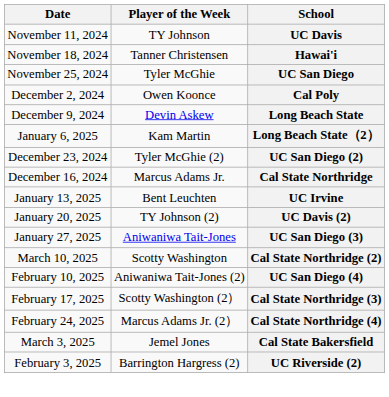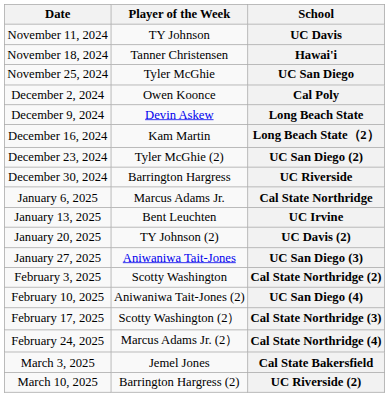(58, 135) January 6, 2025 -> (58, 135) December 16, 2024
+ row: (316, 177)
(58, 177) December 16, 2024 -> (58, 197) January 6, 2025
(58, 257) March 10, 2025 -> (58, 277) February 3, 2025
(58, 362) February 3, 2025 -> (58, 382) March 10, 2025
